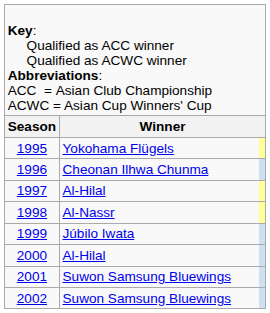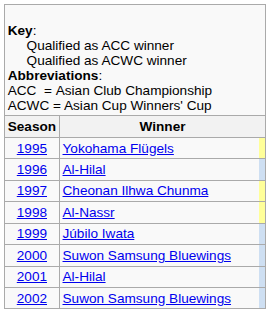(135, 170) Cheonan Ilhwa Chunma -> (84, 170) Al-Hilal
(84, 191) Al-Hilal -> (135, 191) Cheonan Ilhwa Chunma
(84, 255) Al-Hilal -> (147, 255) Suwon Samsung Bluewings
(147, 277) Suwon Samsung Bluewings -> (84, 277) Al-Hilal
